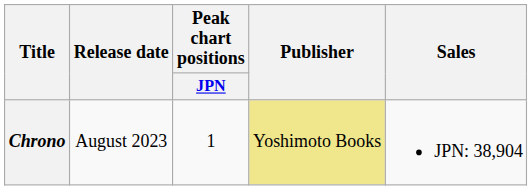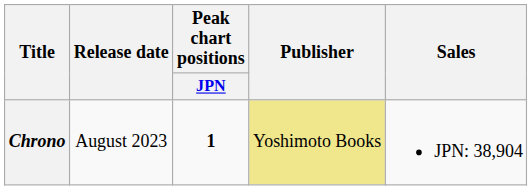(211, 142) normal -> (211, 142) bold
